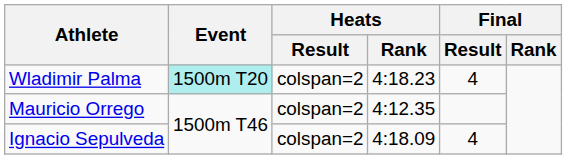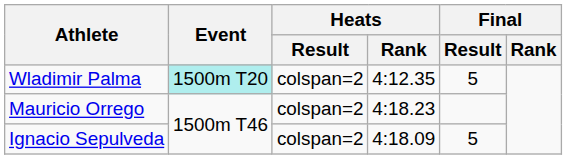(404, 80) 4:18.23 -> (404, 80) 4:12.35
(473, 80) 4 -> (473, 80) 5
(404, 109) 4:12.35 -> (404, 109) 4:18.23
(473, 139) 4 -> (473, 139) 5
